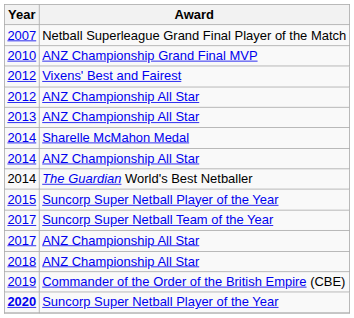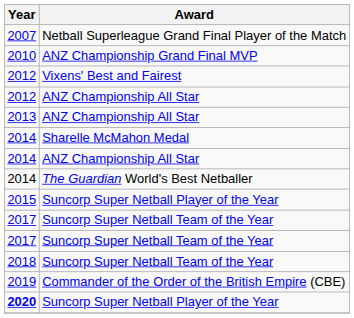(121, 240) ANZ Championship All Star -> (158, 240) Suncorp Super Netball Team of the Year
(121, 261) ANZ Championship All Star -> (158, 261) Suncorp Super Netball Team of the Year
